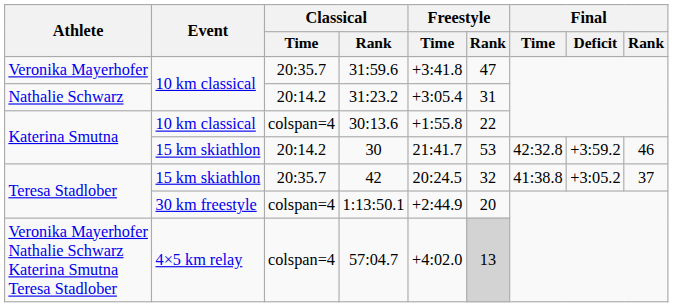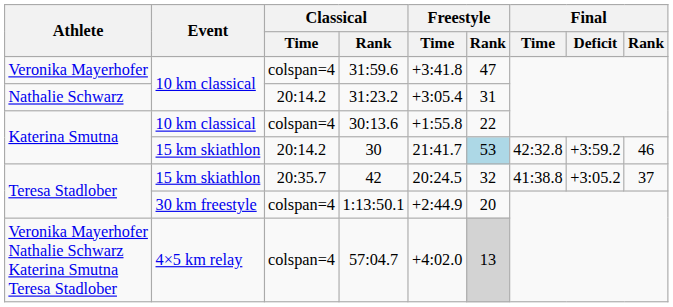(301, 70) 20:35.7 -> (301, 70) colspan=4
(488, 151) no background -> (488, 151) lightblue background
